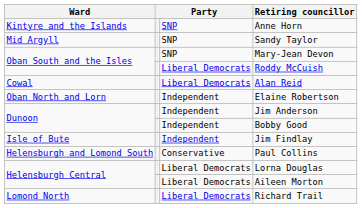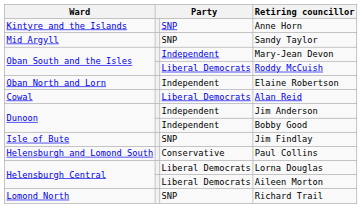(169, 54) SNP -> (190, 54) Independent
rows swapped: (297, 97) <-> (278, 82)
(190, 139) Independent -> (169, 139) SNP
(206, 196) Liberal Democrats -> (169, 196) SNP
